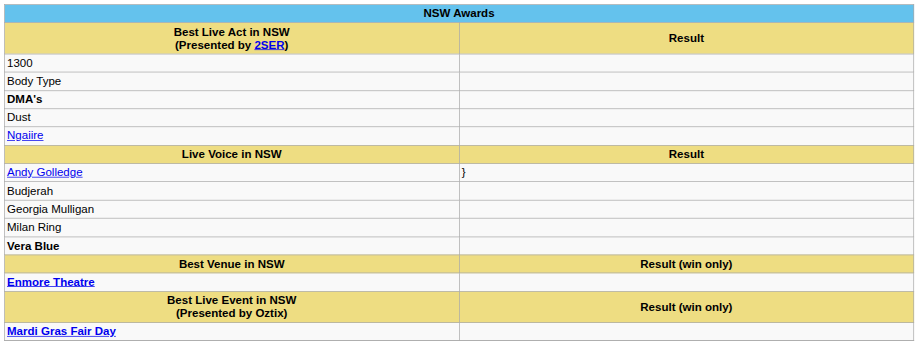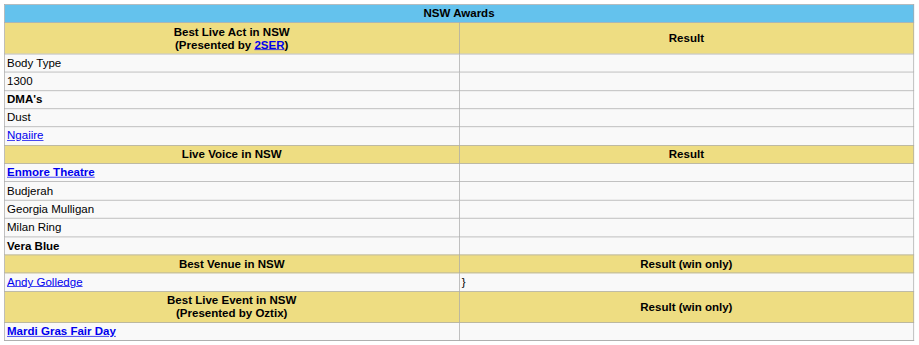rows swapped: (20, 63) <-> (34, 81)
rows swapped: (45, 172) <-> (51, 282)
